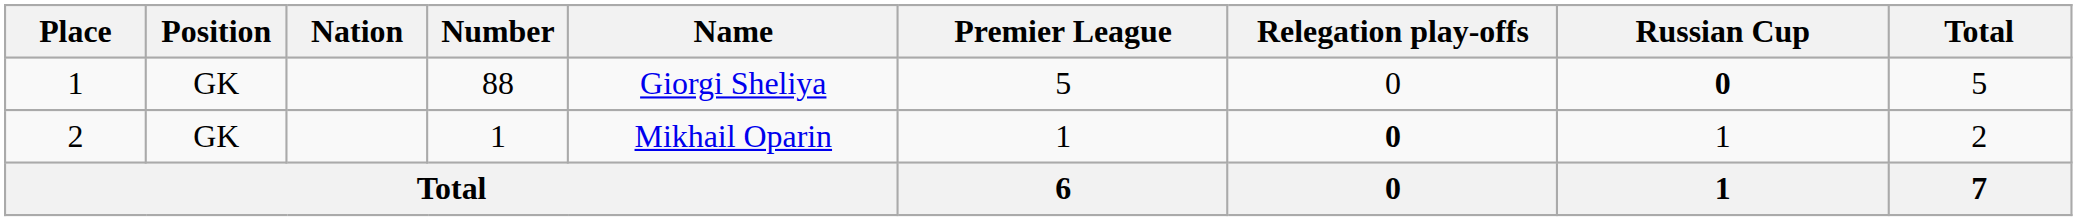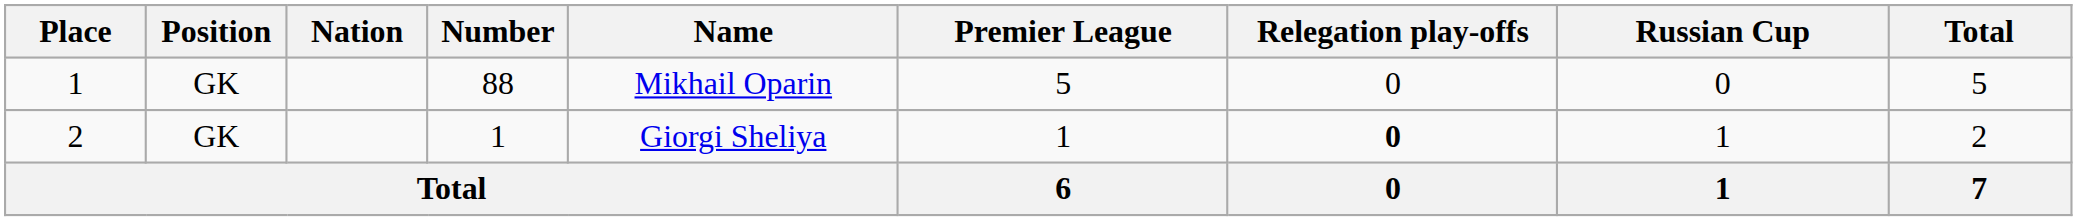(733, 83) Giorgi Sheliya -> (733, 83) Mikhail Oparin
(1723, 83) bold -> (1723, 83) normal
(733, 136) Mikhail Oparin -> (733, 136) Giorgi Sheliya
